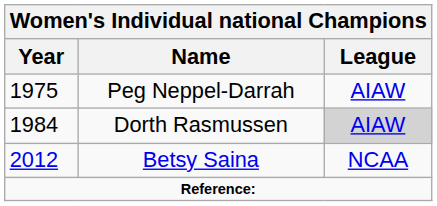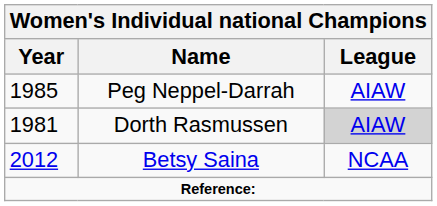(34, 90) 1975 -> (34, 90) 1985
(34, 125) 1984 -> (34, 125) 1981
